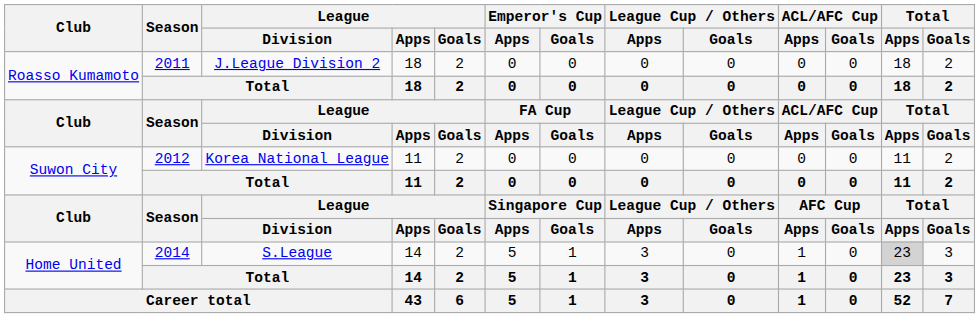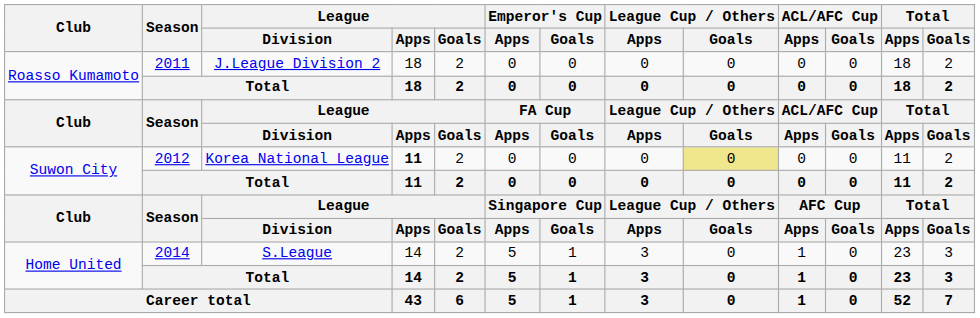(413, 159) normal -> (413, 159) bold
(731, 159) no background -> (731, 159) khaki background
(902, 254) lightgrey background -> (902, 254) no background
